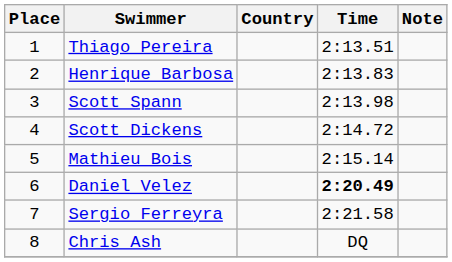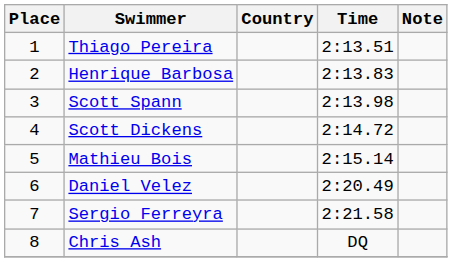(358, 186) bold -> (358, 186) normal
